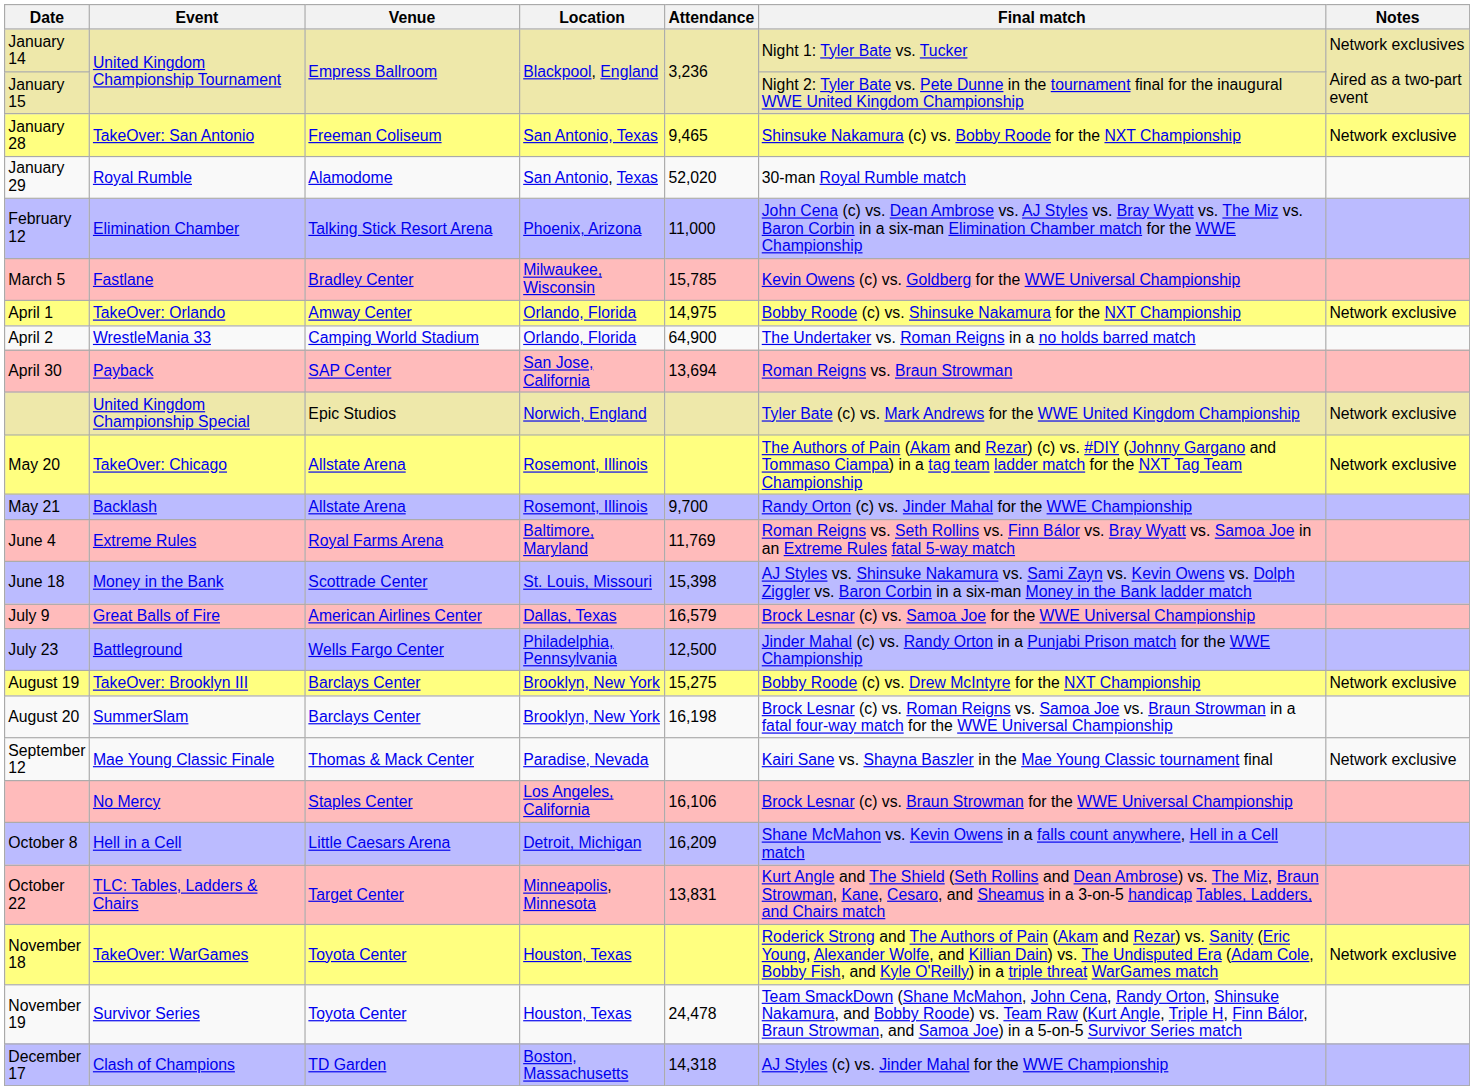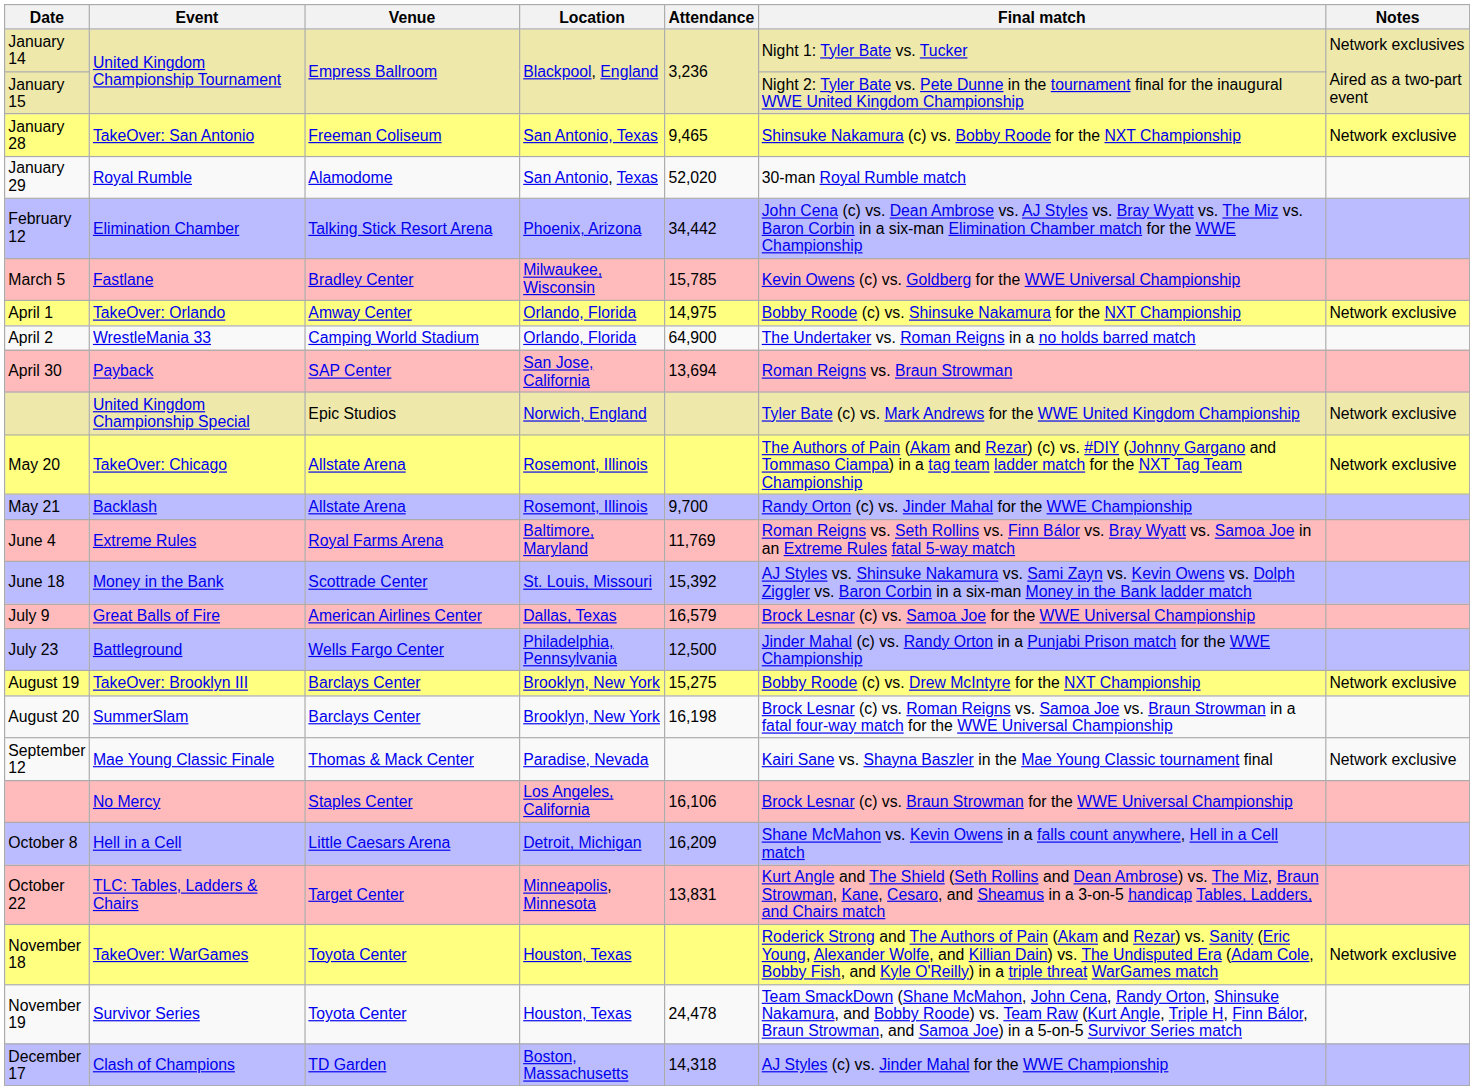(692, 228) 11,000 -> (693, 228) 34,442
(693, 582) 15,398 -> (693, 582) 15,392
